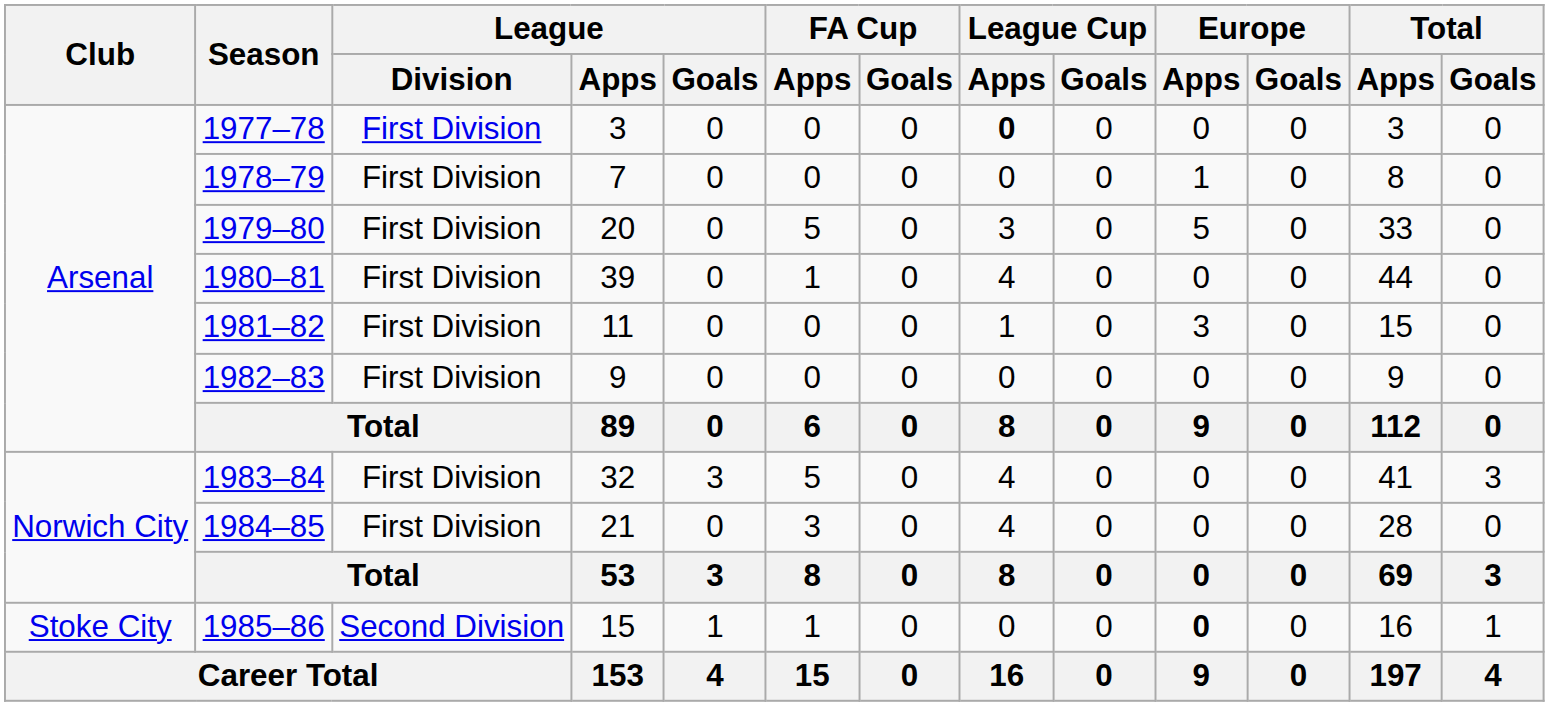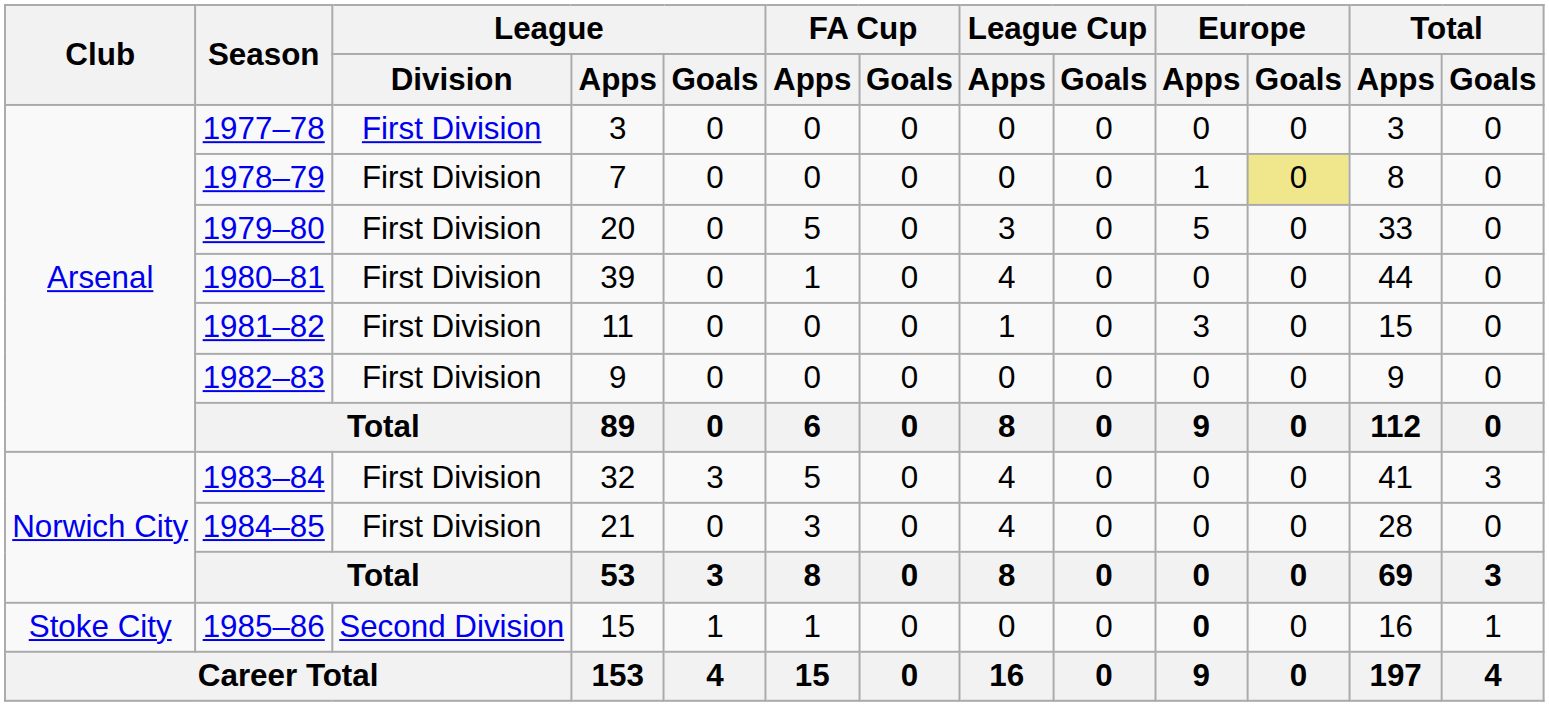(1007, 128) bold -> (1007, 128) normal
(1298, 178) no background -> (1298, 178) khaki background
